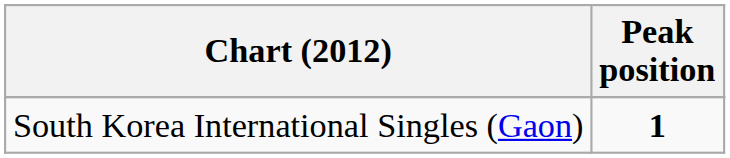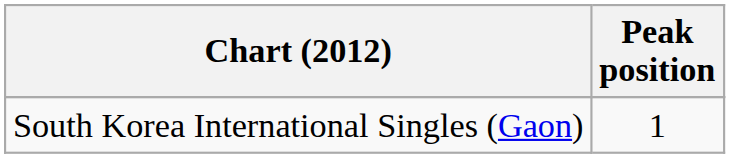(657, 124) bold -> (657, 124) normal
